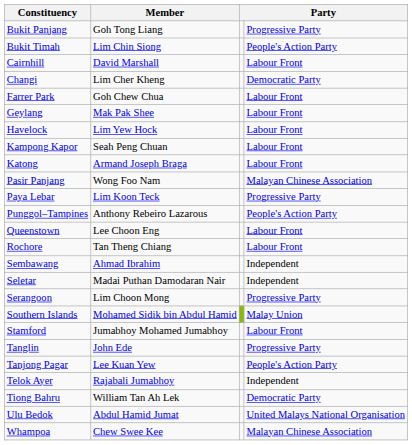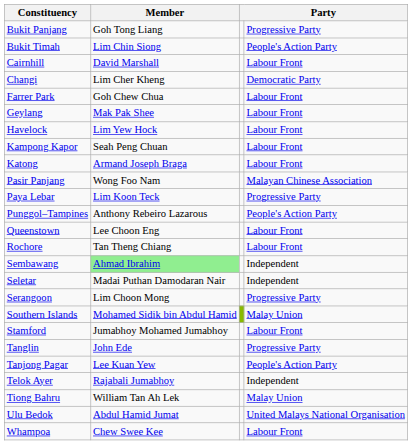(127, 264) no background -> (127, 264) lightgreen background
(284, 398) Democratic Party -> (275, 398) Malay Union
(309, 431) Malayan Chinese Association -> (275, 431) Labour Front
